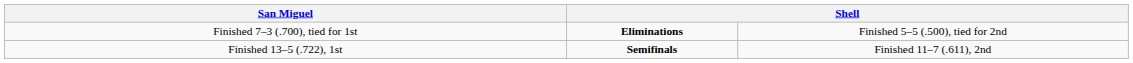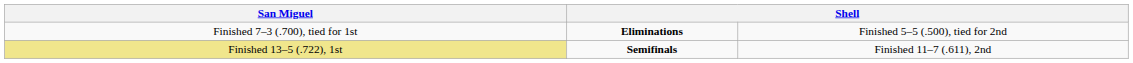(285, 49) no background -> (285, 49) khaki background
